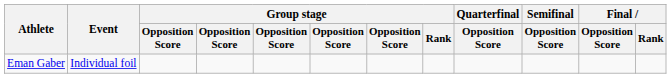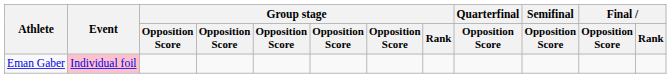(103, 64) no background -> (103, 64) pink background
